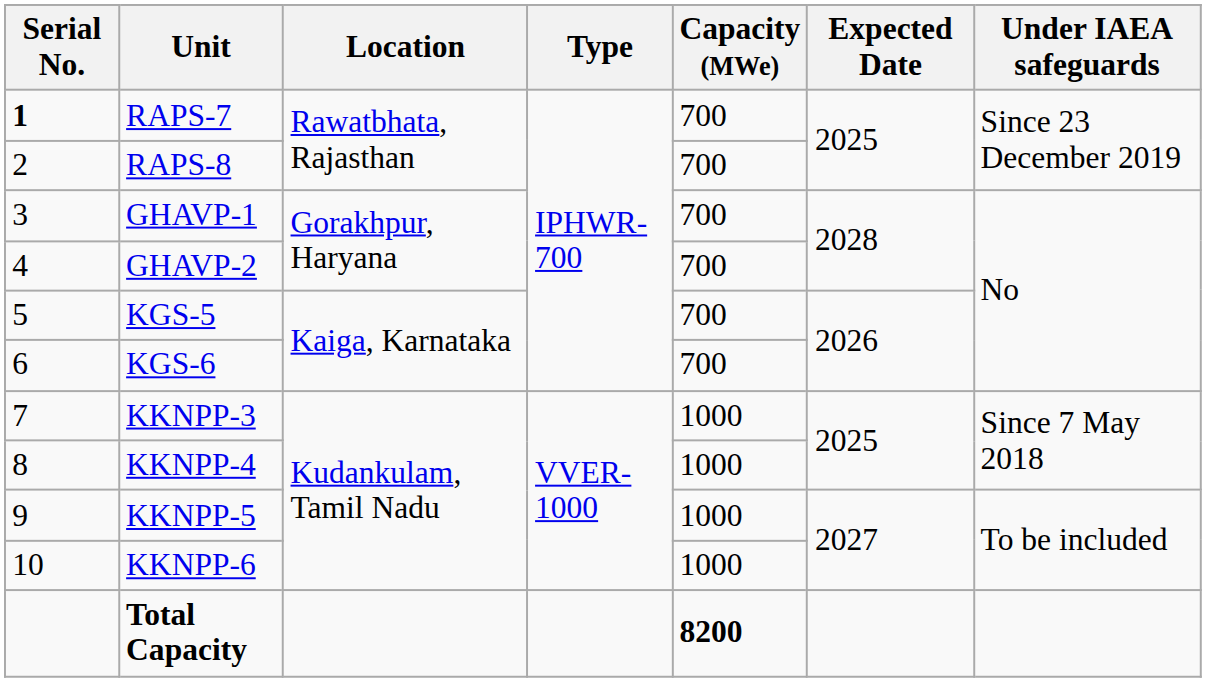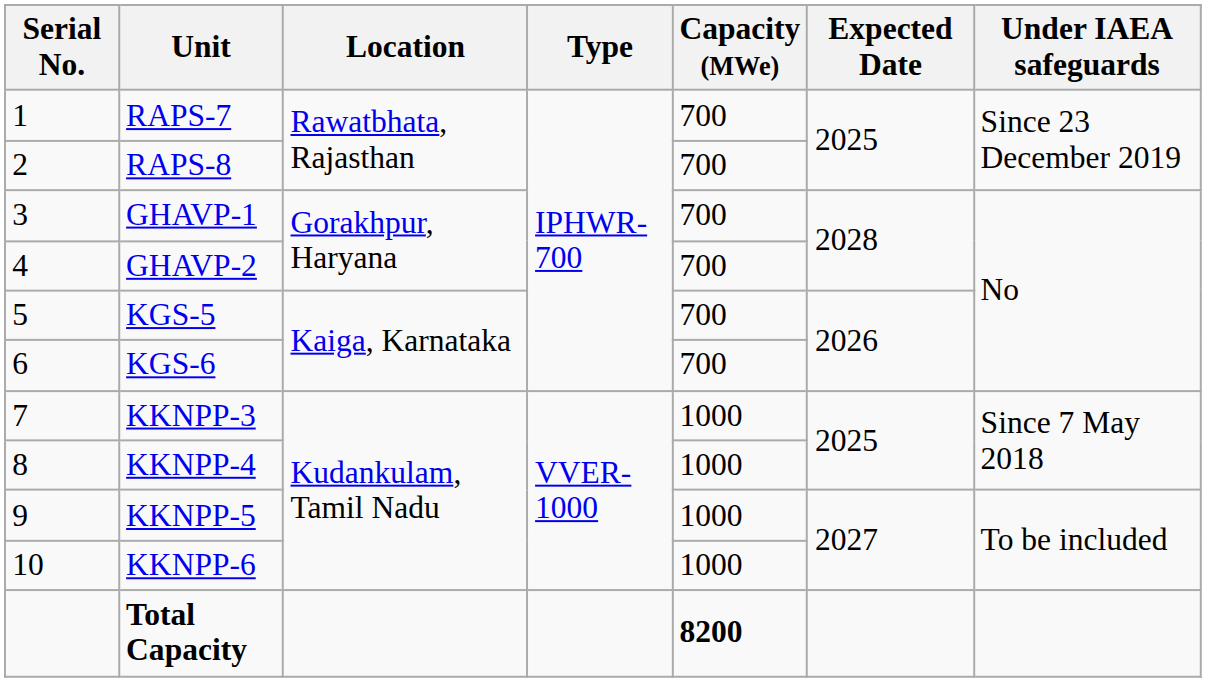(20, 114) bold -> (20, 114) normal
